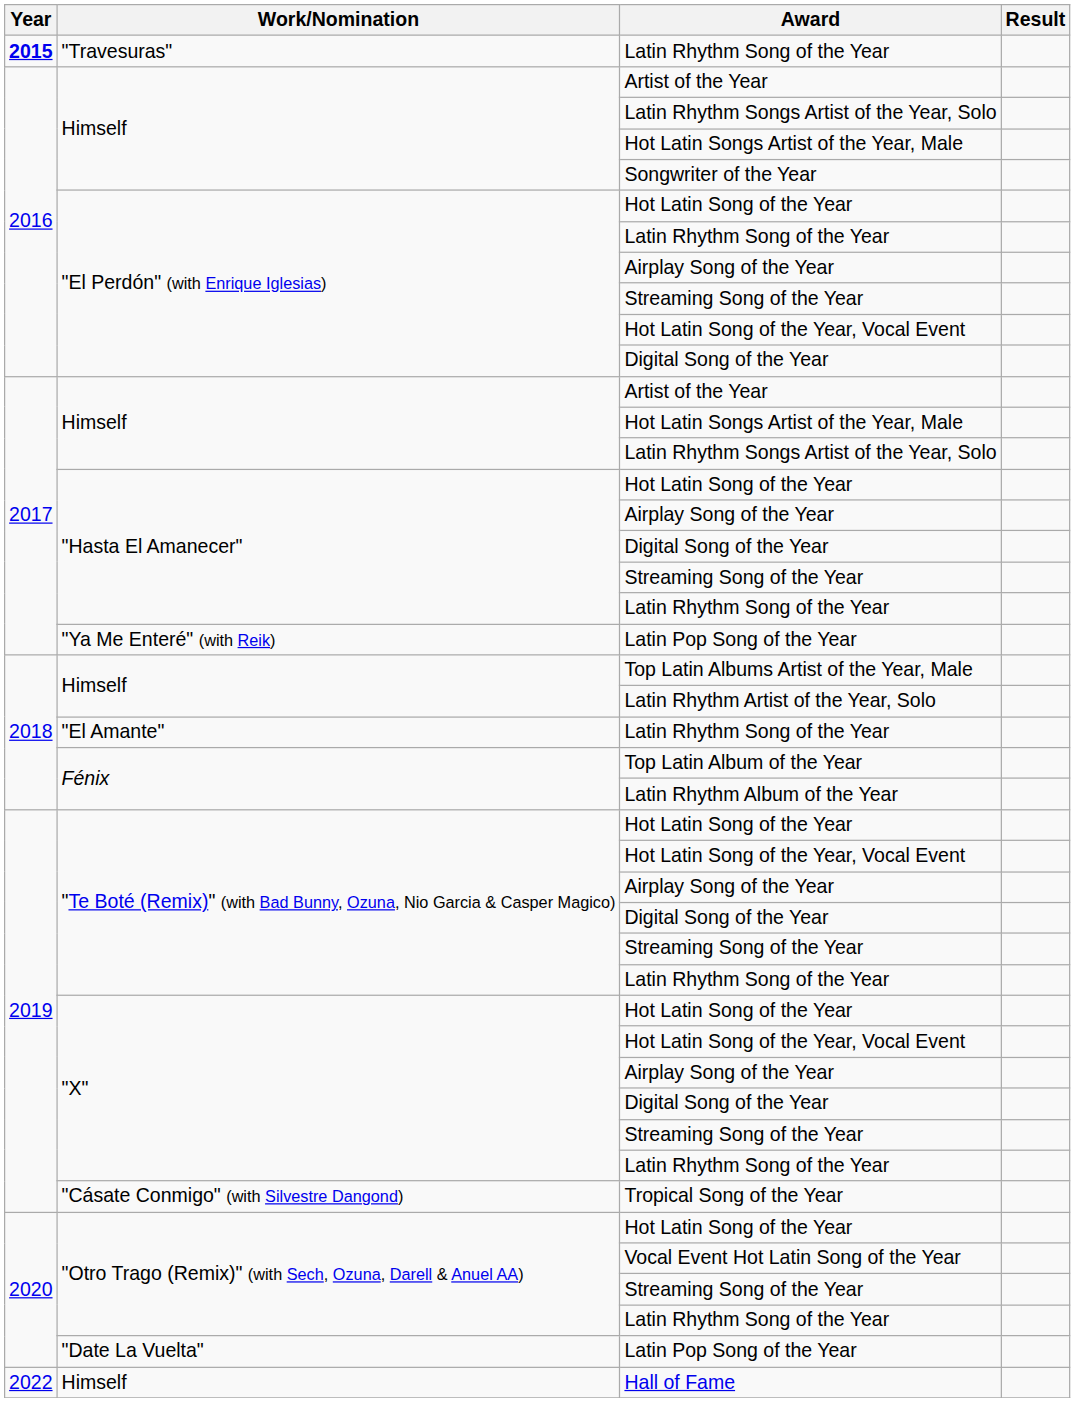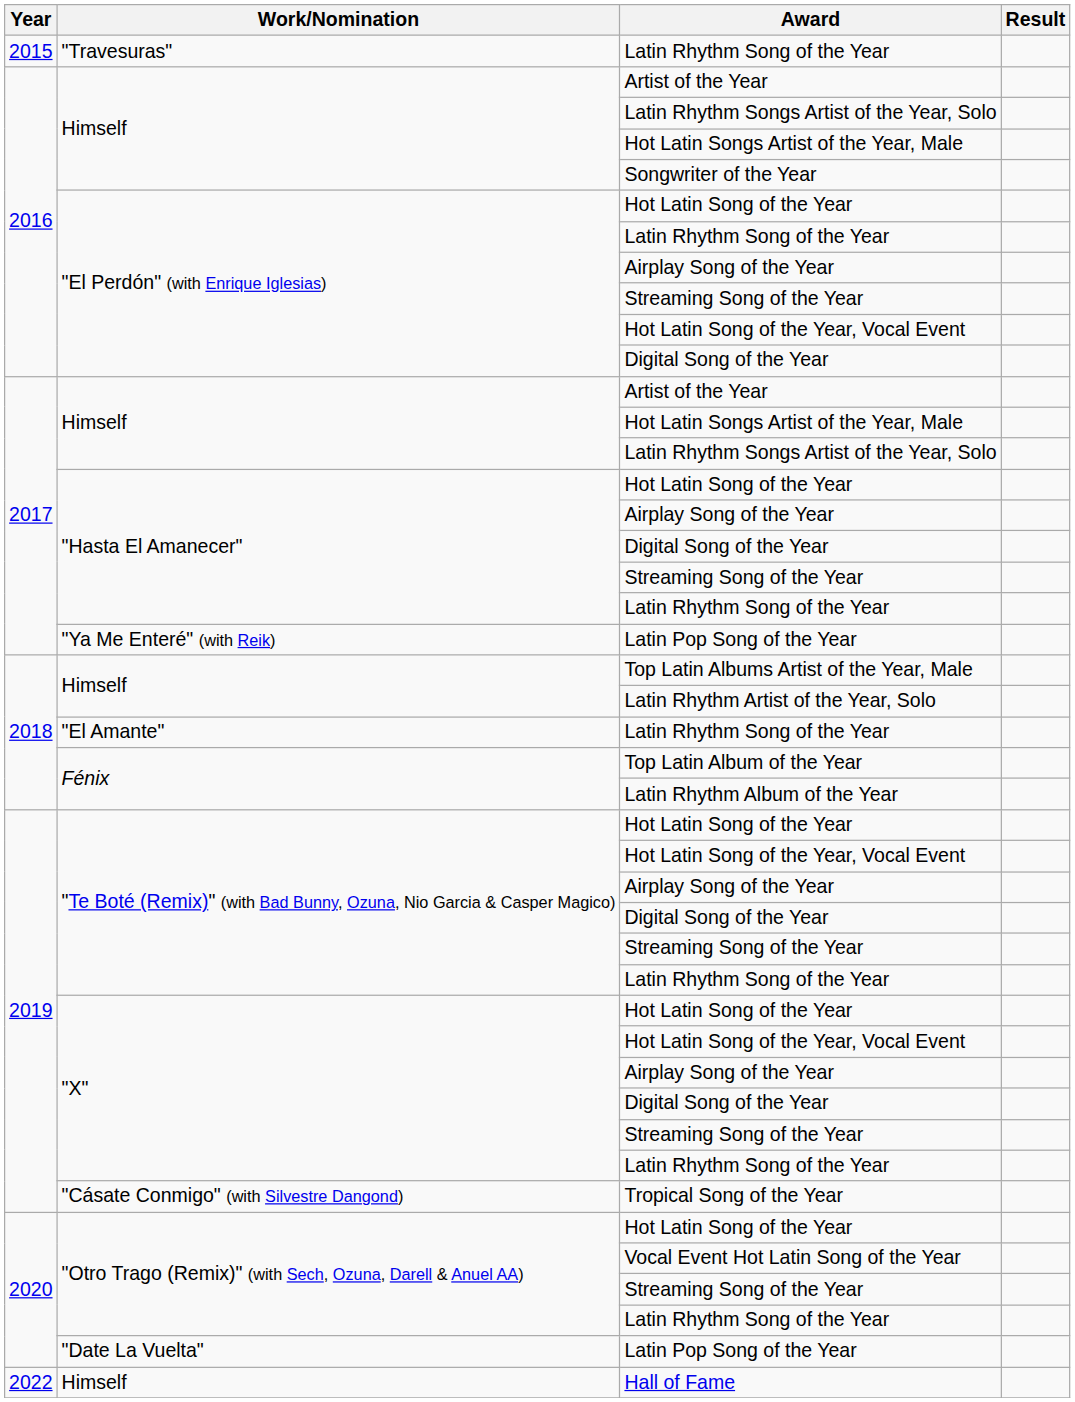(31, 50) bold -> (31, 50) normal
